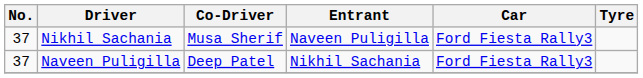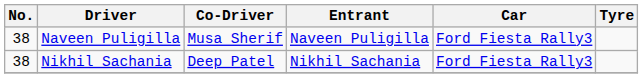(21, 39) 37 -> (21, 39) 38
(106, 39) Nikhil Sachania -> (111, 39) Naveen Puligilla
(21, 62) 37 -> (21, 62) 38
(111, 62) Naveen Puligilla -> (106, 62) Nikhil Sachania
